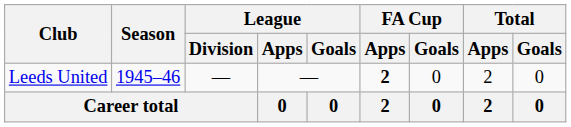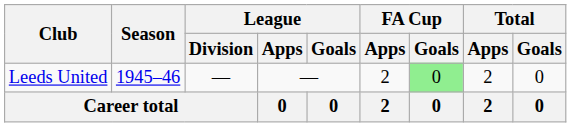(385, 77) bold -> (385, 77) normal
(436, 77) no background -> (436, 77) lightgreen background
